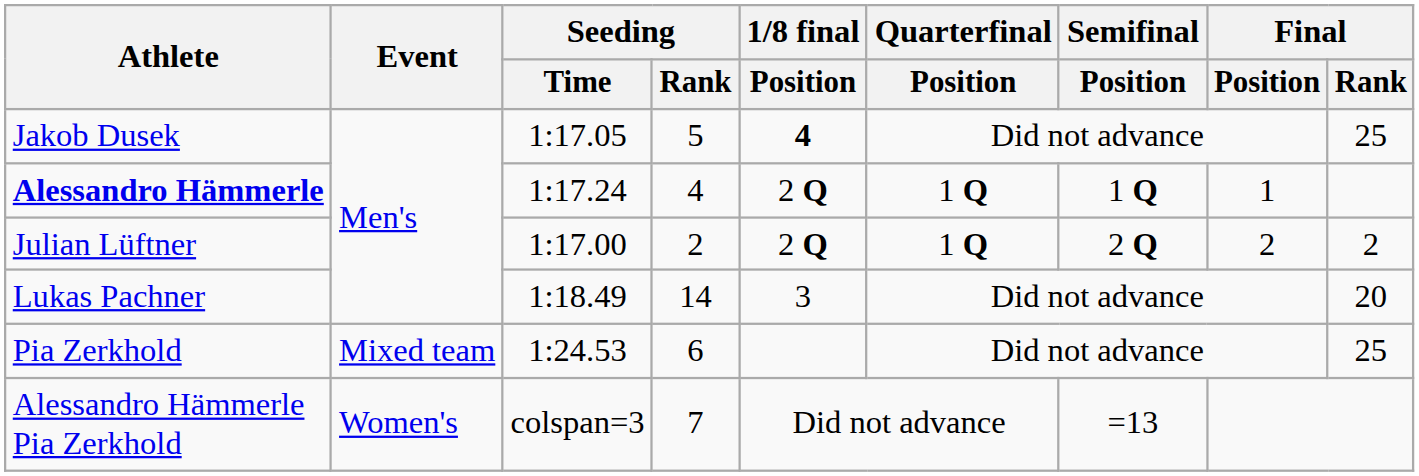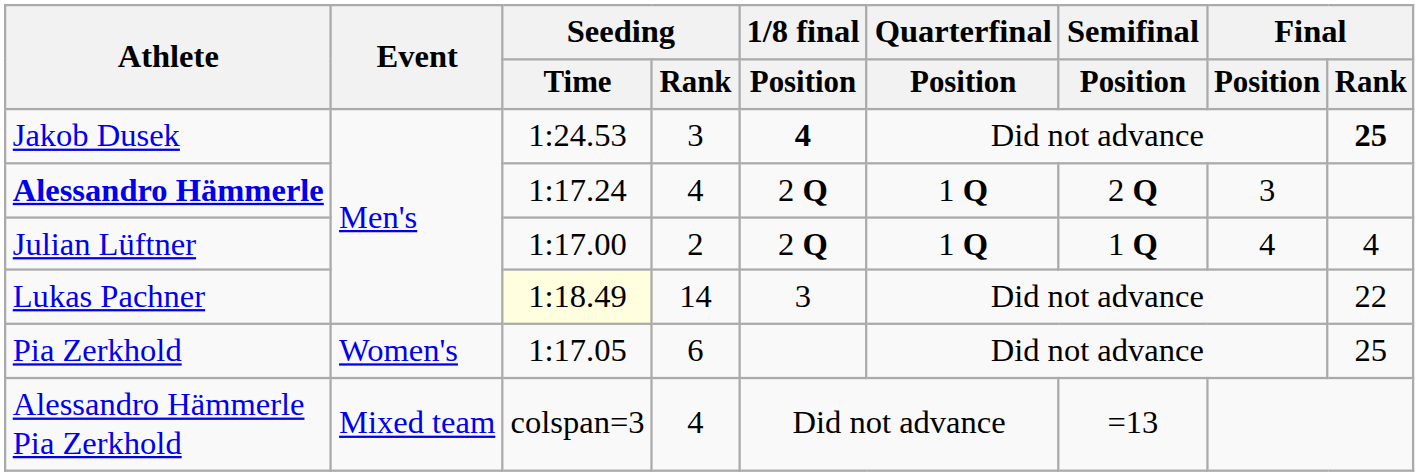(578, 136) 1:17.05 -> (578, 136) 1:24.53
(696, 136) 5 -> (696, 136) 3
(1371, 136) normal -> (1371, 136) bold
(1133, 189) 1 Q -> (1133, 189) 2 Q
(1267, 189) 1 -> (1267, 189) 3
(1133, 243) 2 Q -> (1133, 243) 1 Q
(1267, 243) 2 -> (1267, 243) 4
(1371, 243) 2 -> (1371, 243) 4
(578, 297) no background -> (578, 297) lightyellow background
(1371, 297) 20 -> (1371, 297) 22
(417, 350) Mixed team -> (398, 350) Women's
(578, 350) 1:24.53 -> (578, 350) 1:17.05
(398, 423) Women's -> (417, 423) Mixed team
(696, 423) 7 -> (696, 423) 4
